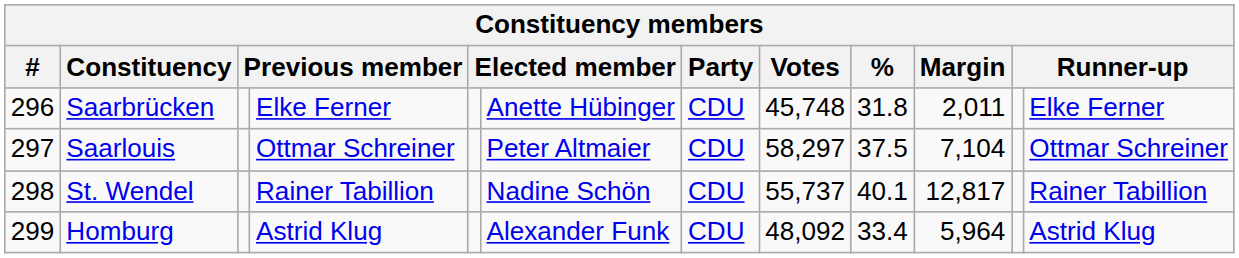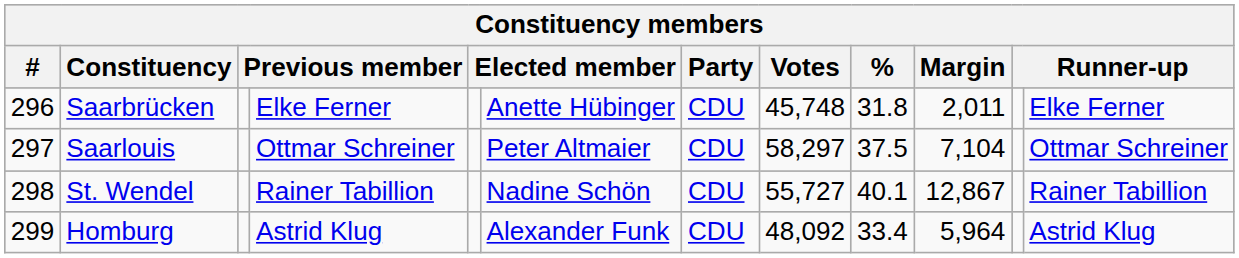(805, 190) 55,737 -> (805, 190) 55,727
(965, 190) 12,817 -> (965, 190) 12,867
